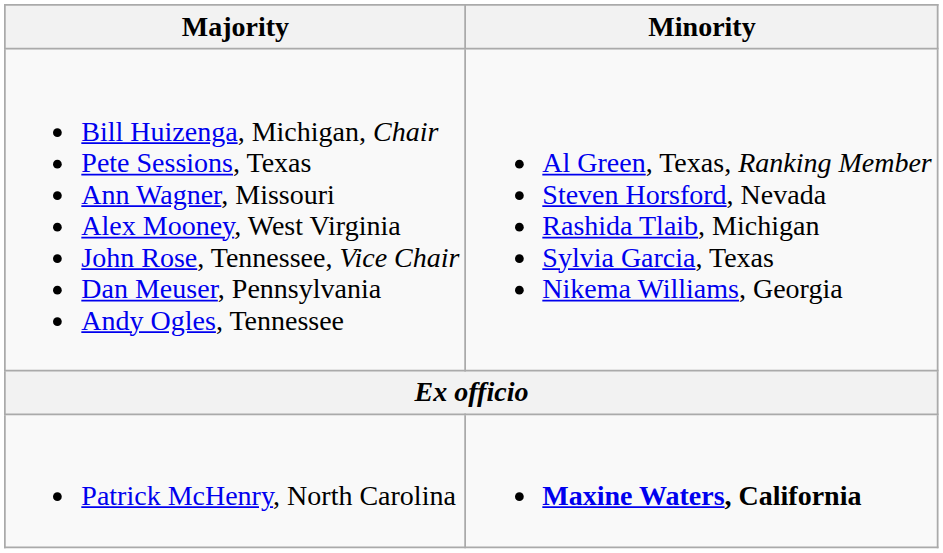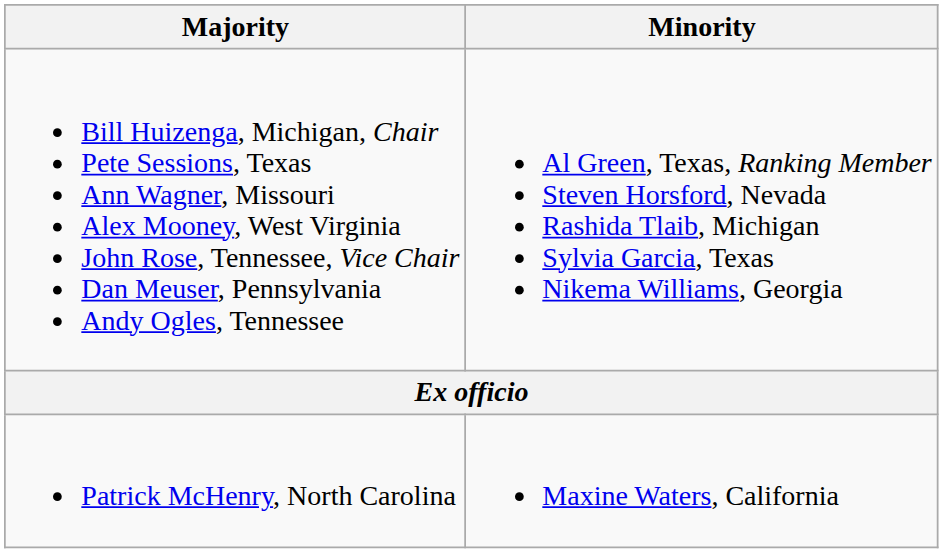(702, 496) bold -> (702, 496) normal
